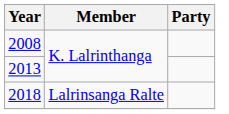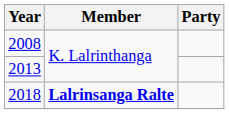(106, 95) normal -> (111, 95) bold
